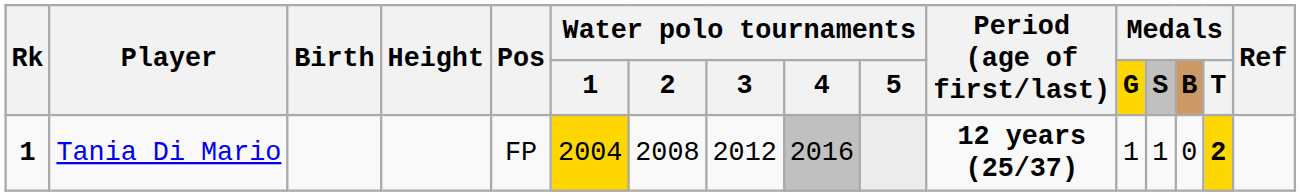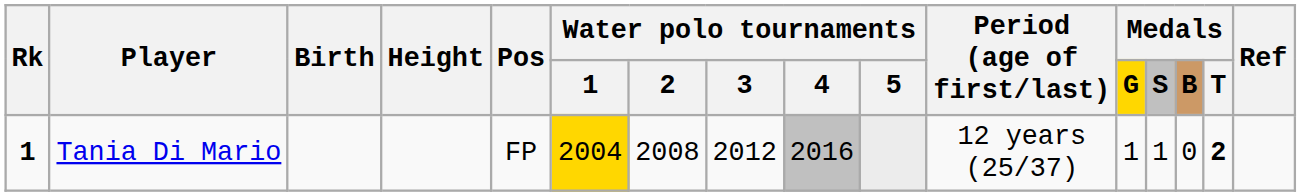(1022, 153) bold -> (1022, 153) normal
(1218, 153) gold background -> (1218, 153) no background
